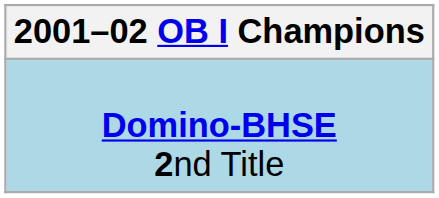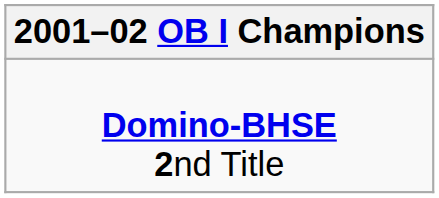(219, 144) lightblue background -> (219, 144) no background
